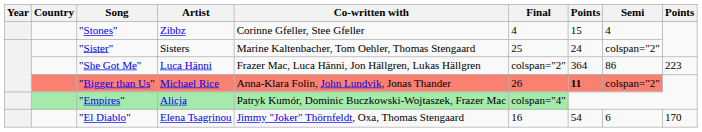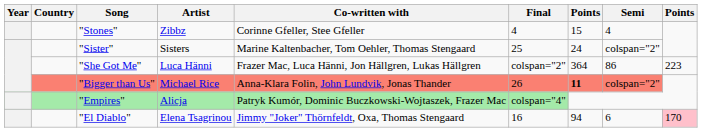(576, 118) 54 -> (576, 118) 94
(673, 118) no background -> (673, 118) pink background
